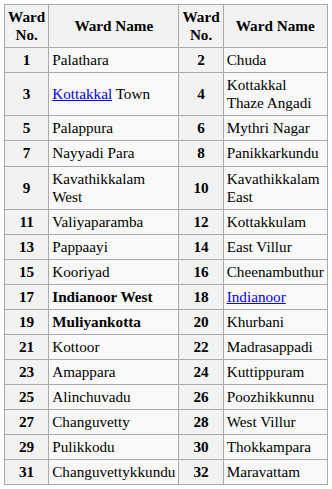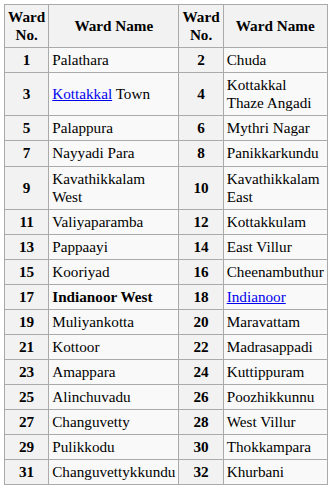(97, 321) bold -> (93, 321) normal
(255, 321) Khurbani -> (263, 321) Maravattam
(263, 472) Maravattam -> (255, 472) Khurbani
